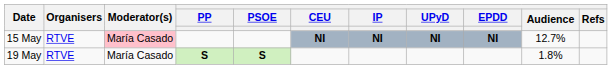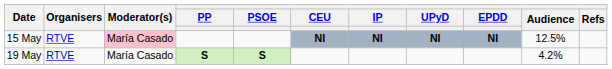(550, 39) 12.7% -> (550, 39) 12.5%
(550, 56) 1.8% -> (550, 56) 4.2%
